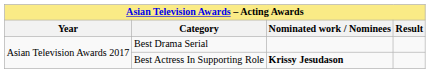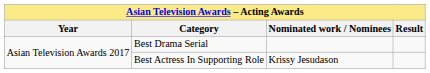(306, 60) bold -> (303, 60) normal
